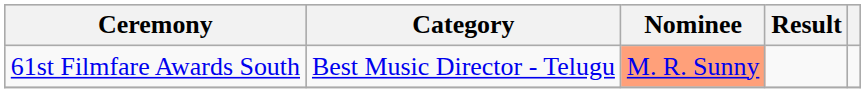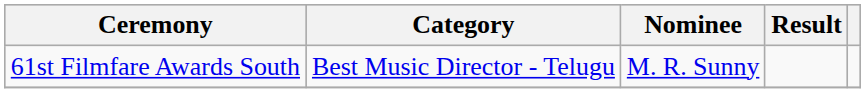(693, 66) lightsalmon background -> (693, 66) no background
